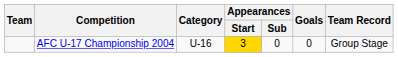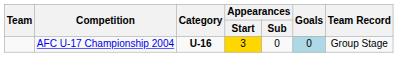(201, 44) normal -> (201, 44) bold
(309, 44) no background -> (309, 44) lightblue background
